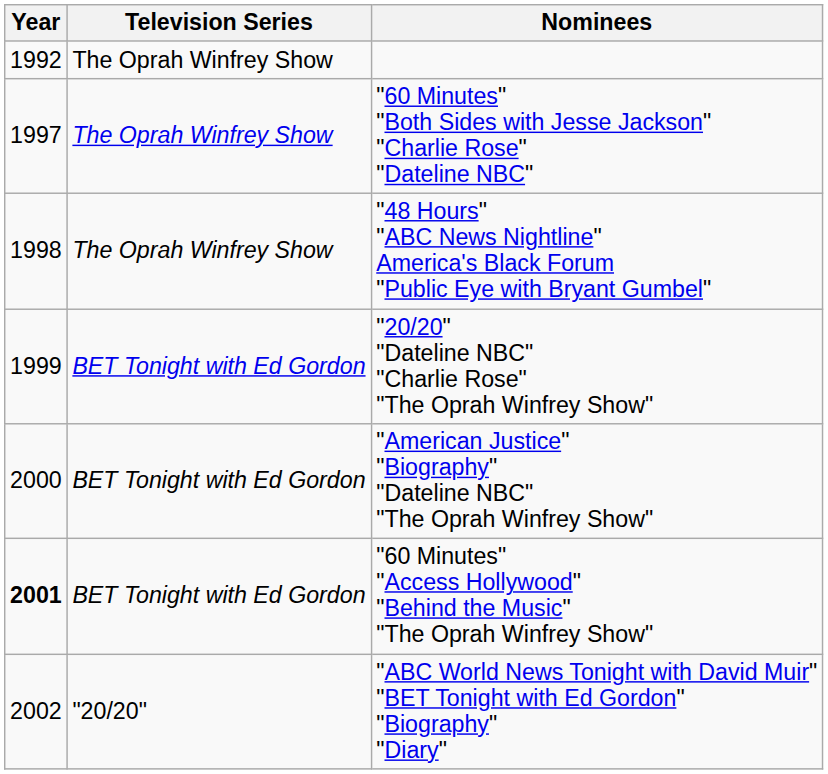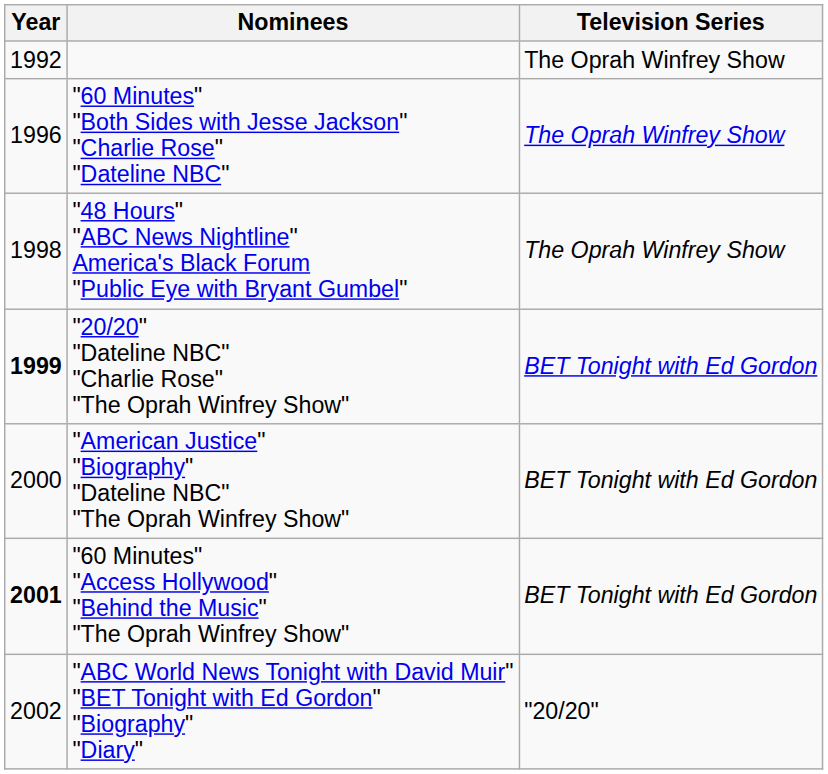columns swapped: (219, 22) <-> (597, 22)
(36, 135) 1997 -> (36, 135) 1996
(36, 365) normal -> (36, 365) bold
